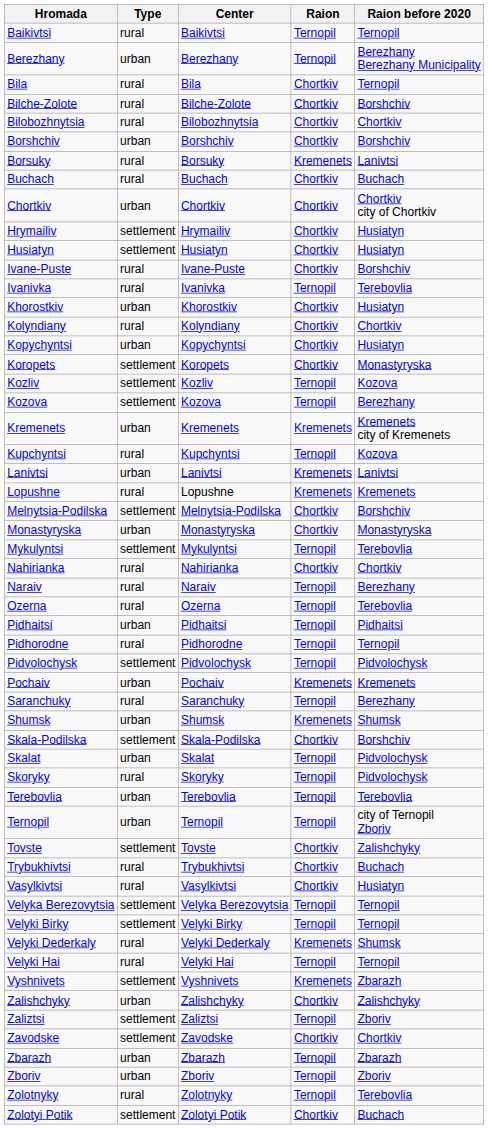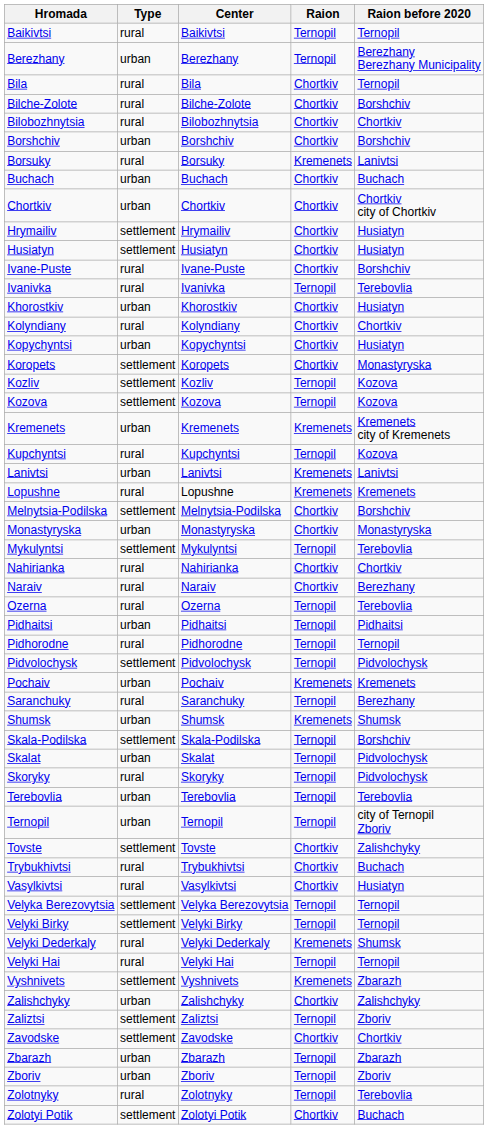(132, 179) rural -> (135, 179) urban
(386, 402) Berezhany -> (377, 402) Kozova
(315, 587) Ternopil -> (316, 587) Chortkiv
(316, 739) Chortkiv -> (315, 739) Ternopil
